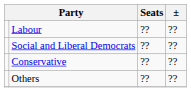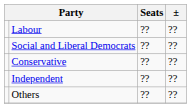+ row: (37, 78)
